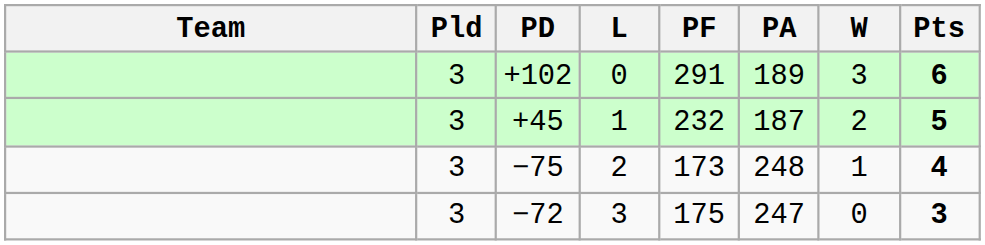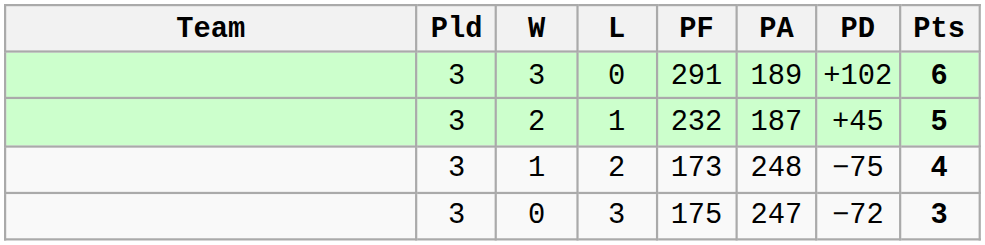columns swapped: (859, 29) <-> (538, 29)
